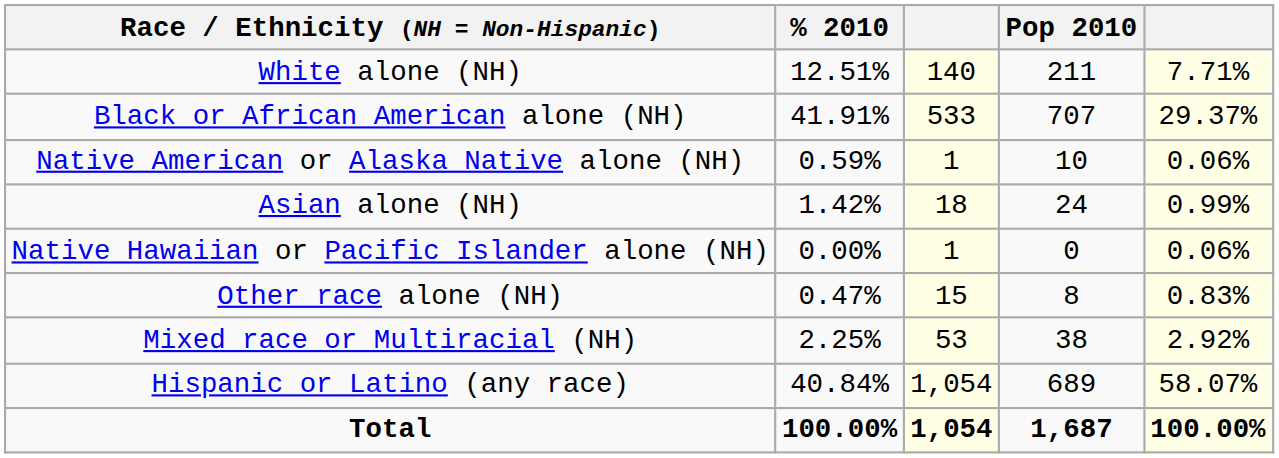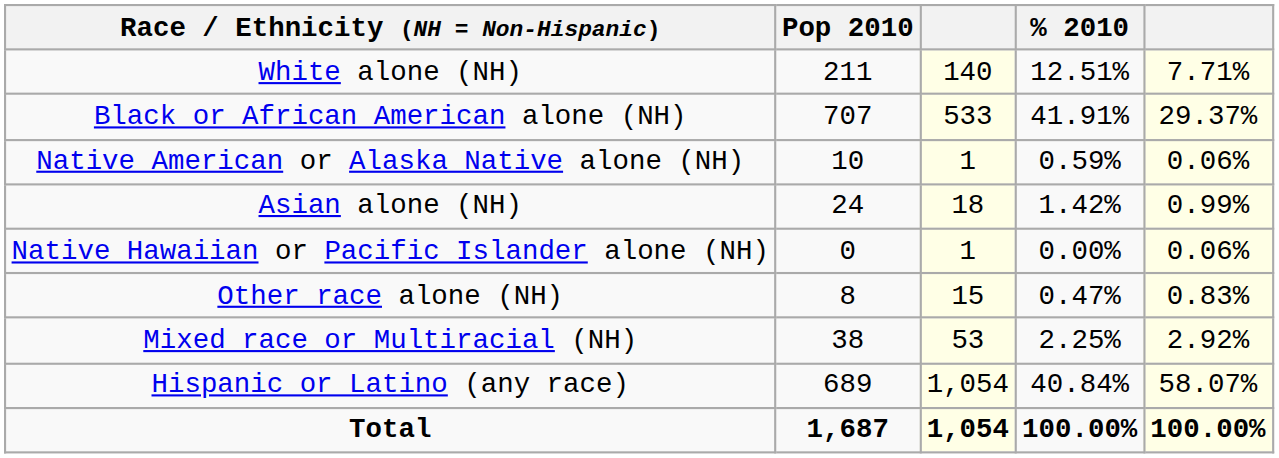columns swapped: (1071, 27) <-> (840, 27)
